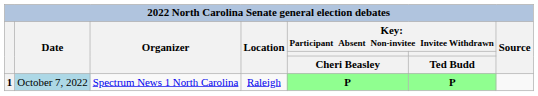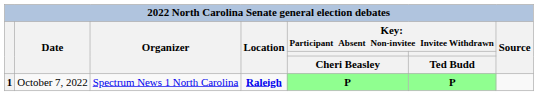(53, 82) lightblue background -> (53, 82) no background
(264, 82) normal -> (264, 82) bold
